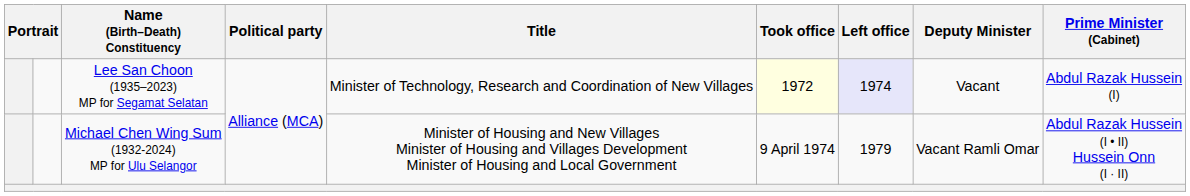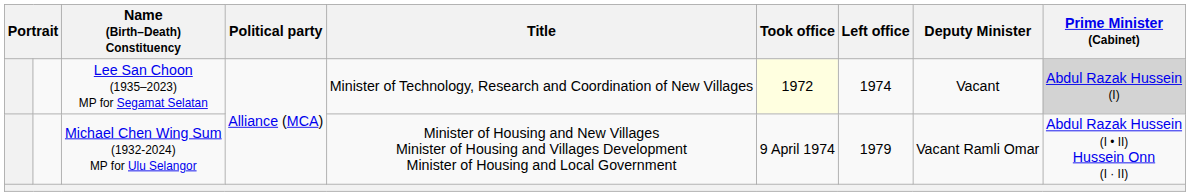(876, 86) lavender background -> (876, 86) no background
(1114, 86) no background -> (1114, 86) lightgrey background
